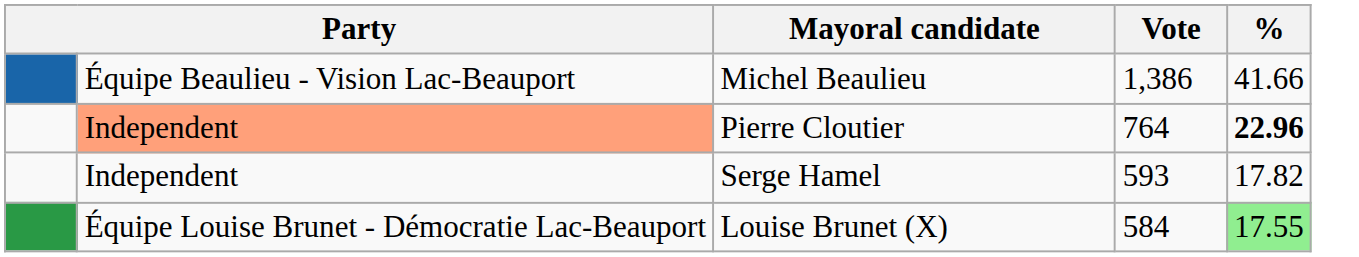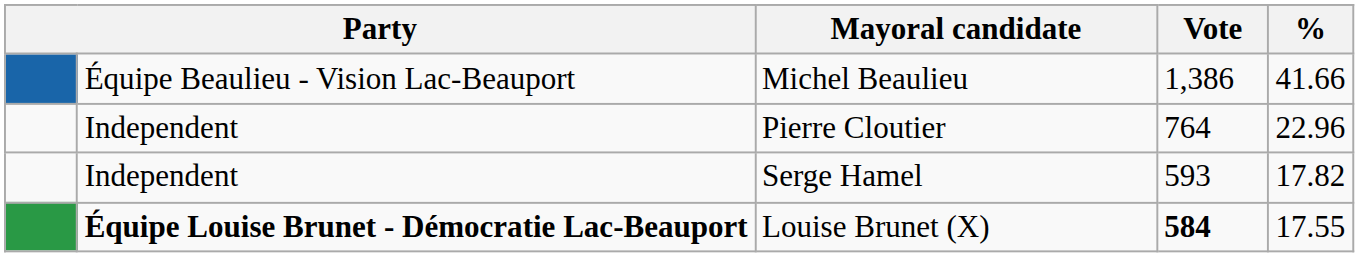(161, 127) lightsalmon background -> (161, 127) no background
(1269, 127) bold -> (1310, 127) normal
(395, 226) normal -> (416, 226) bold
(1146, 226) normal -> (1188, 226) bold
(1269, 226) lightgreen background -> (1310, 226) no background
